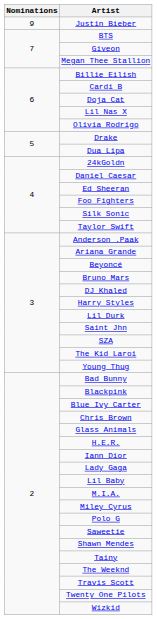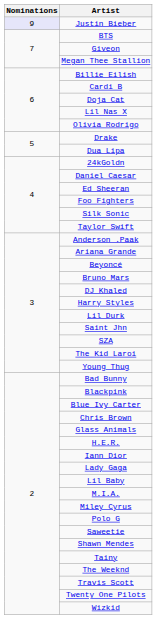(32, 23) no background -> (32, 23) lavender background
